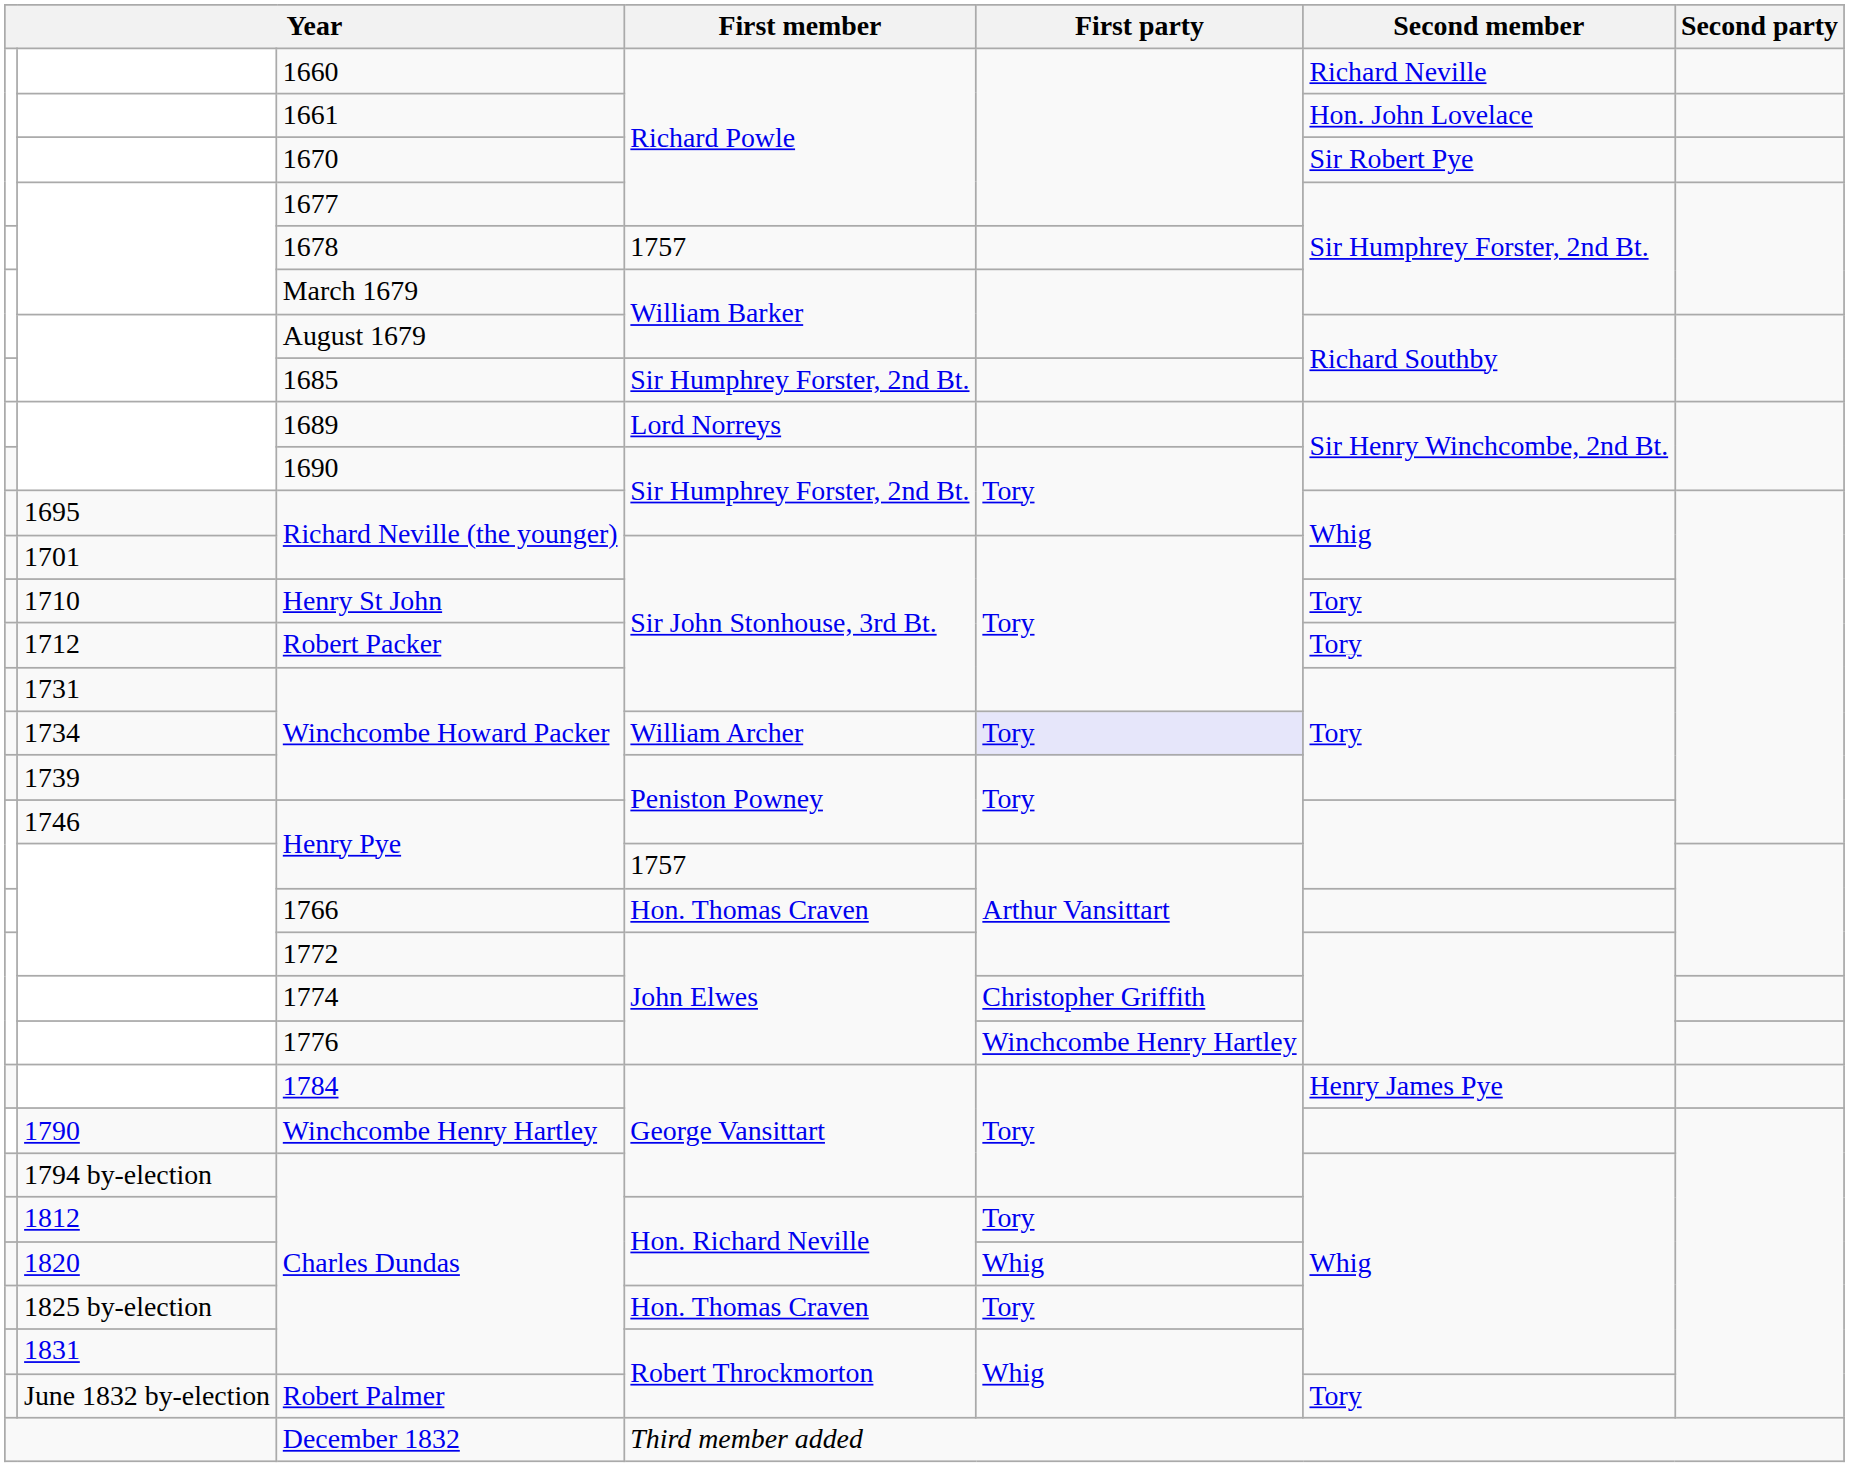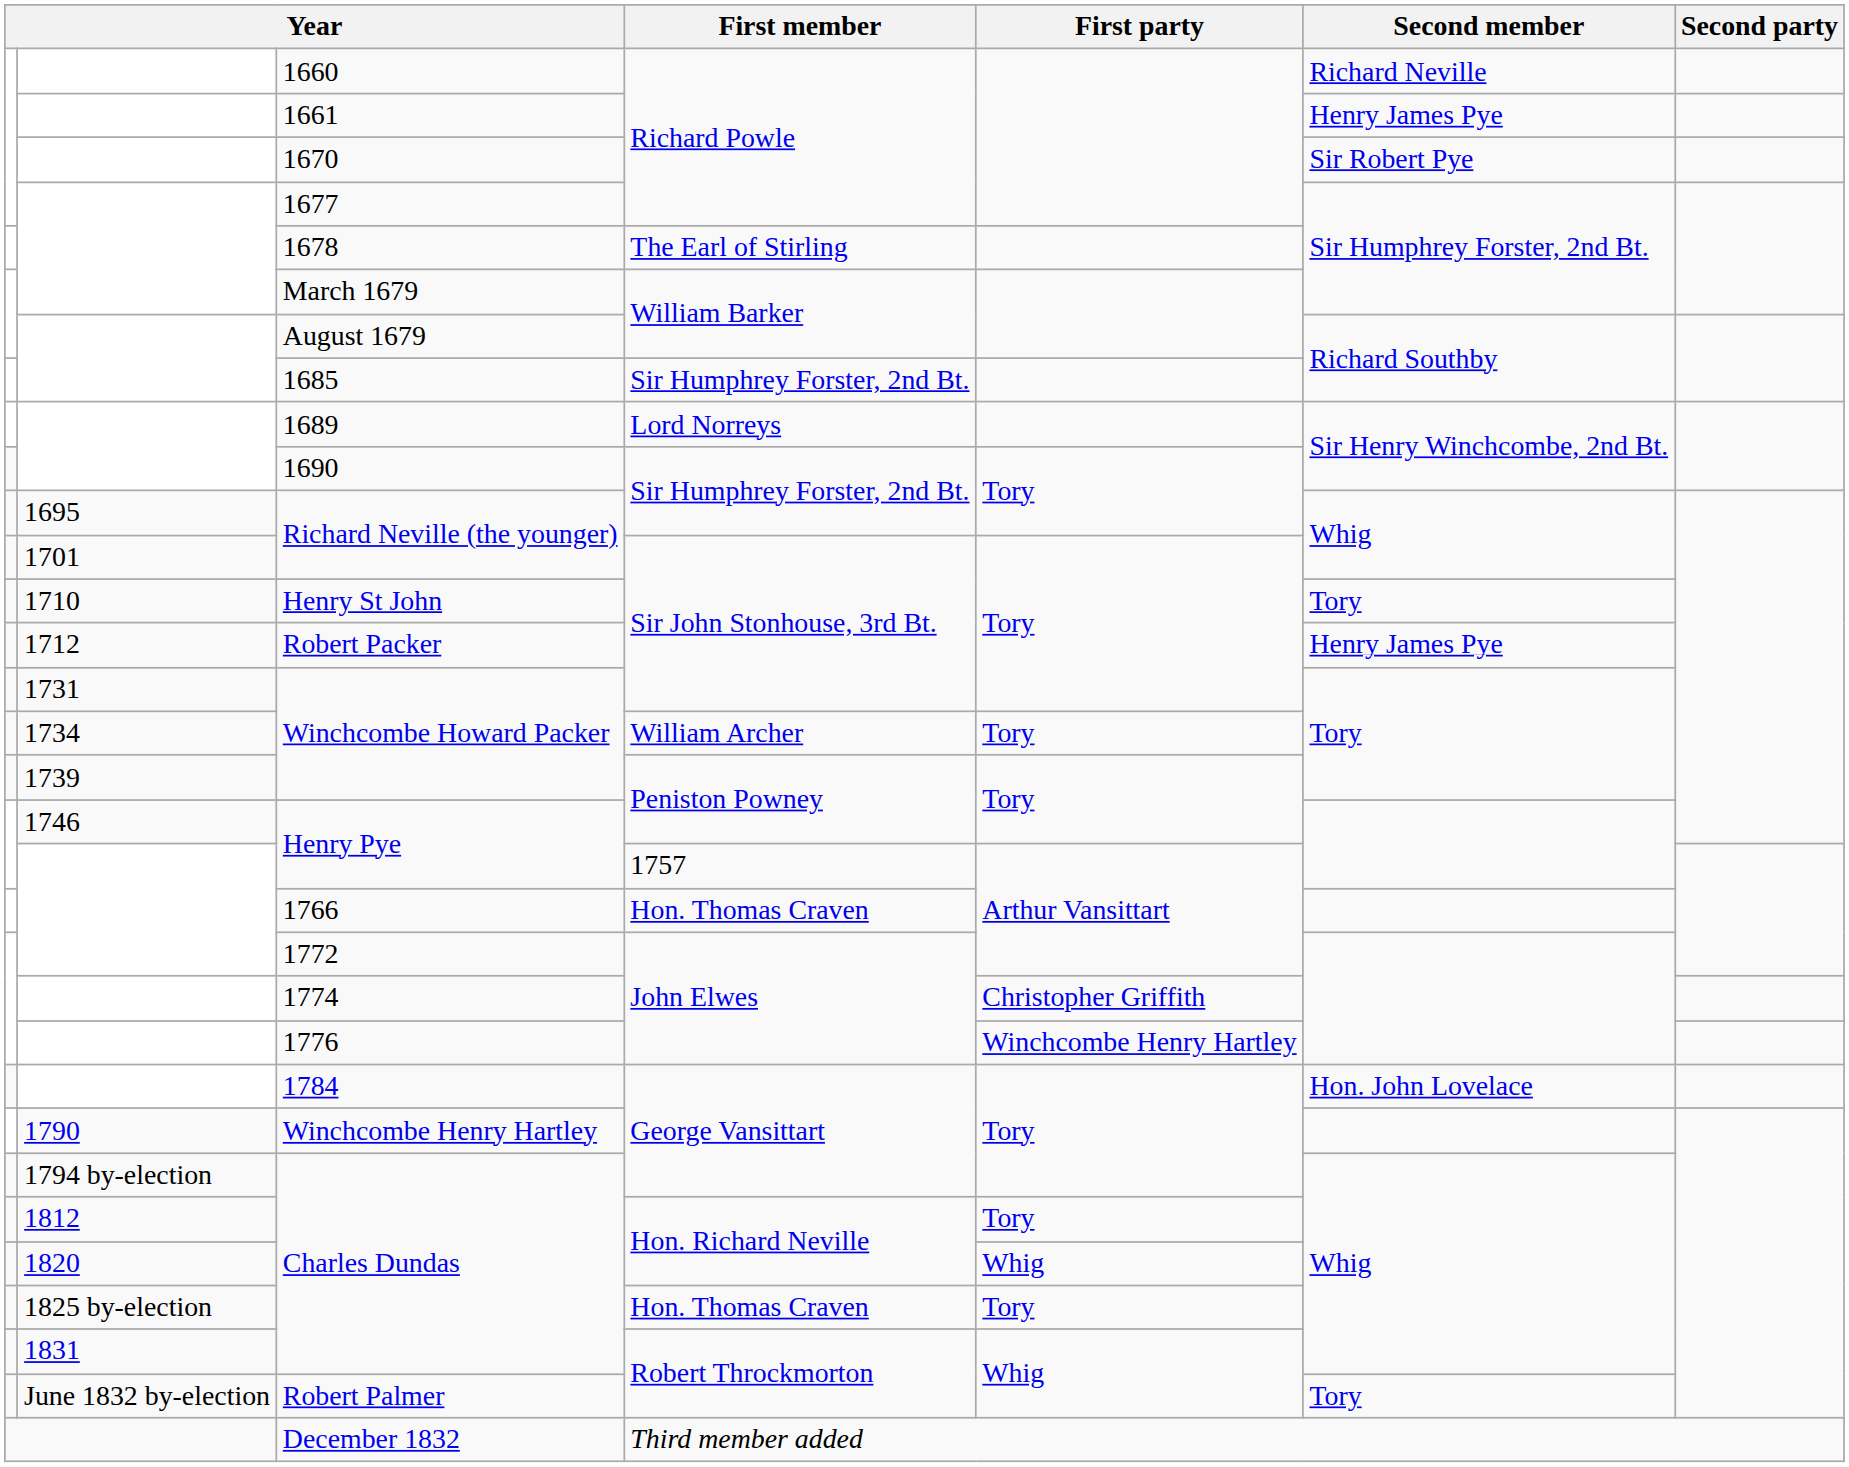(1421, 114) Hon. John Lovelace -> (1406, 114) Henry James Pye
(658, 247) 1757 -> (739, 247) The Earl of Stirling
(1336, 644) Tory -> (1406, 644) Henry James Pye
(1008, 733) lavender background -> (1008, 733) no background
(1406, 1086) Henry James Pye -> (1421, 1086) Hon. John Lovelace
